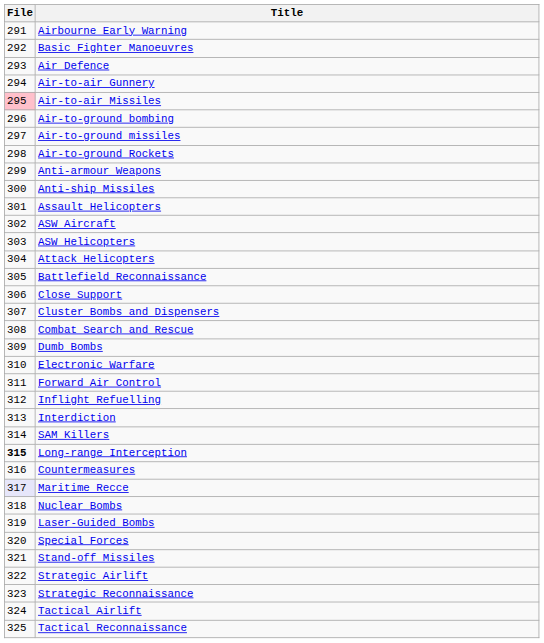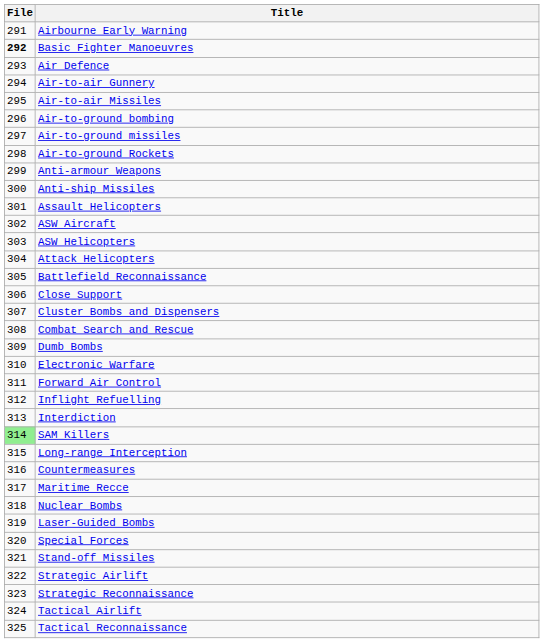(17, 48) normal -> (17, 48) bold
(17, 101) pink background -> (17, 101) no background
(17, 435) no background -> (17, 435) lightgreen background
(17, 453) bold -> (17, 453) normal
(17, 488) lavender background -> (17, 488) no background
